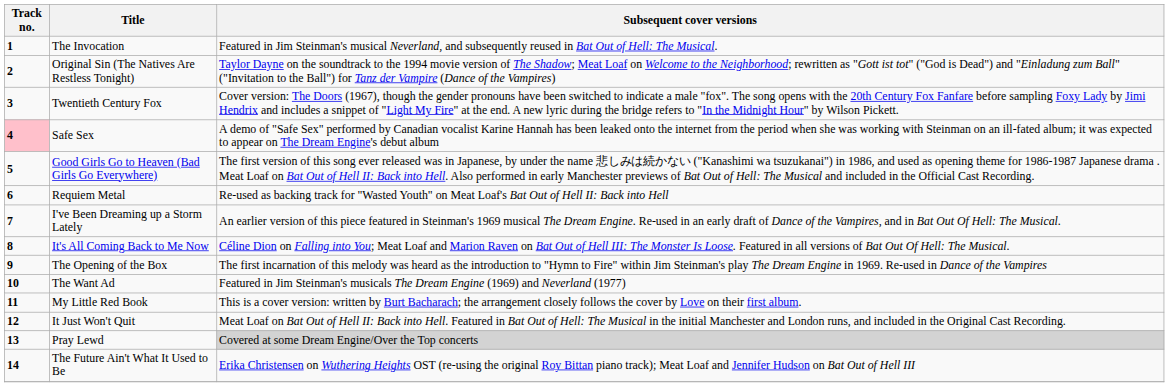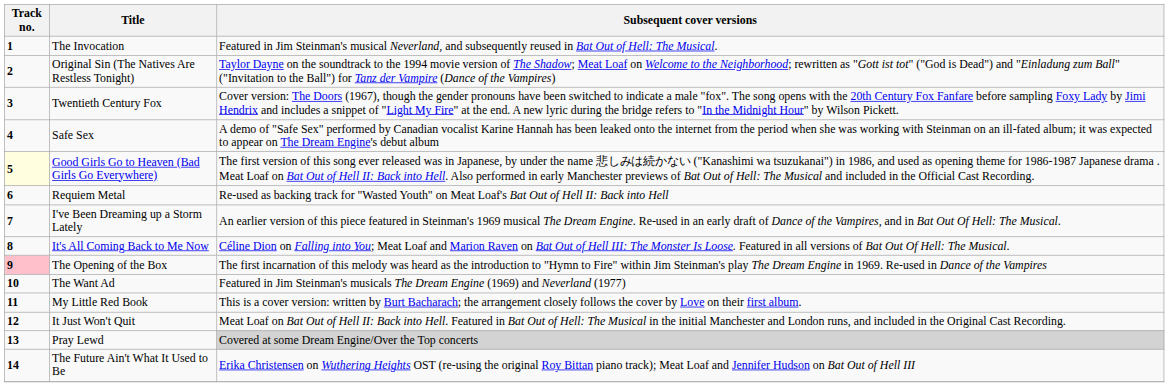(10, 135) pink background -> (10, 135) no background
(10, 168) no background -> (10, 168) lightyellow background
(10, 265) no background -> (10, 265) pink background
